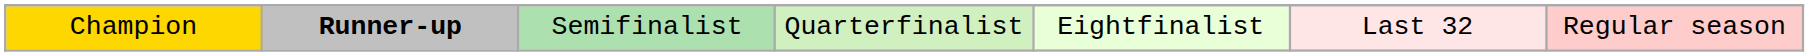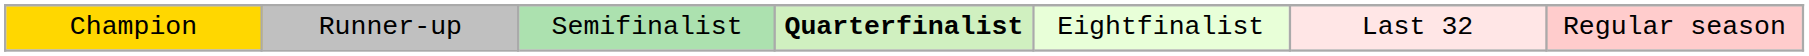(390, 27) bold -> (390, 27) normal
(904, 27) normal -> (904, 27) bold
